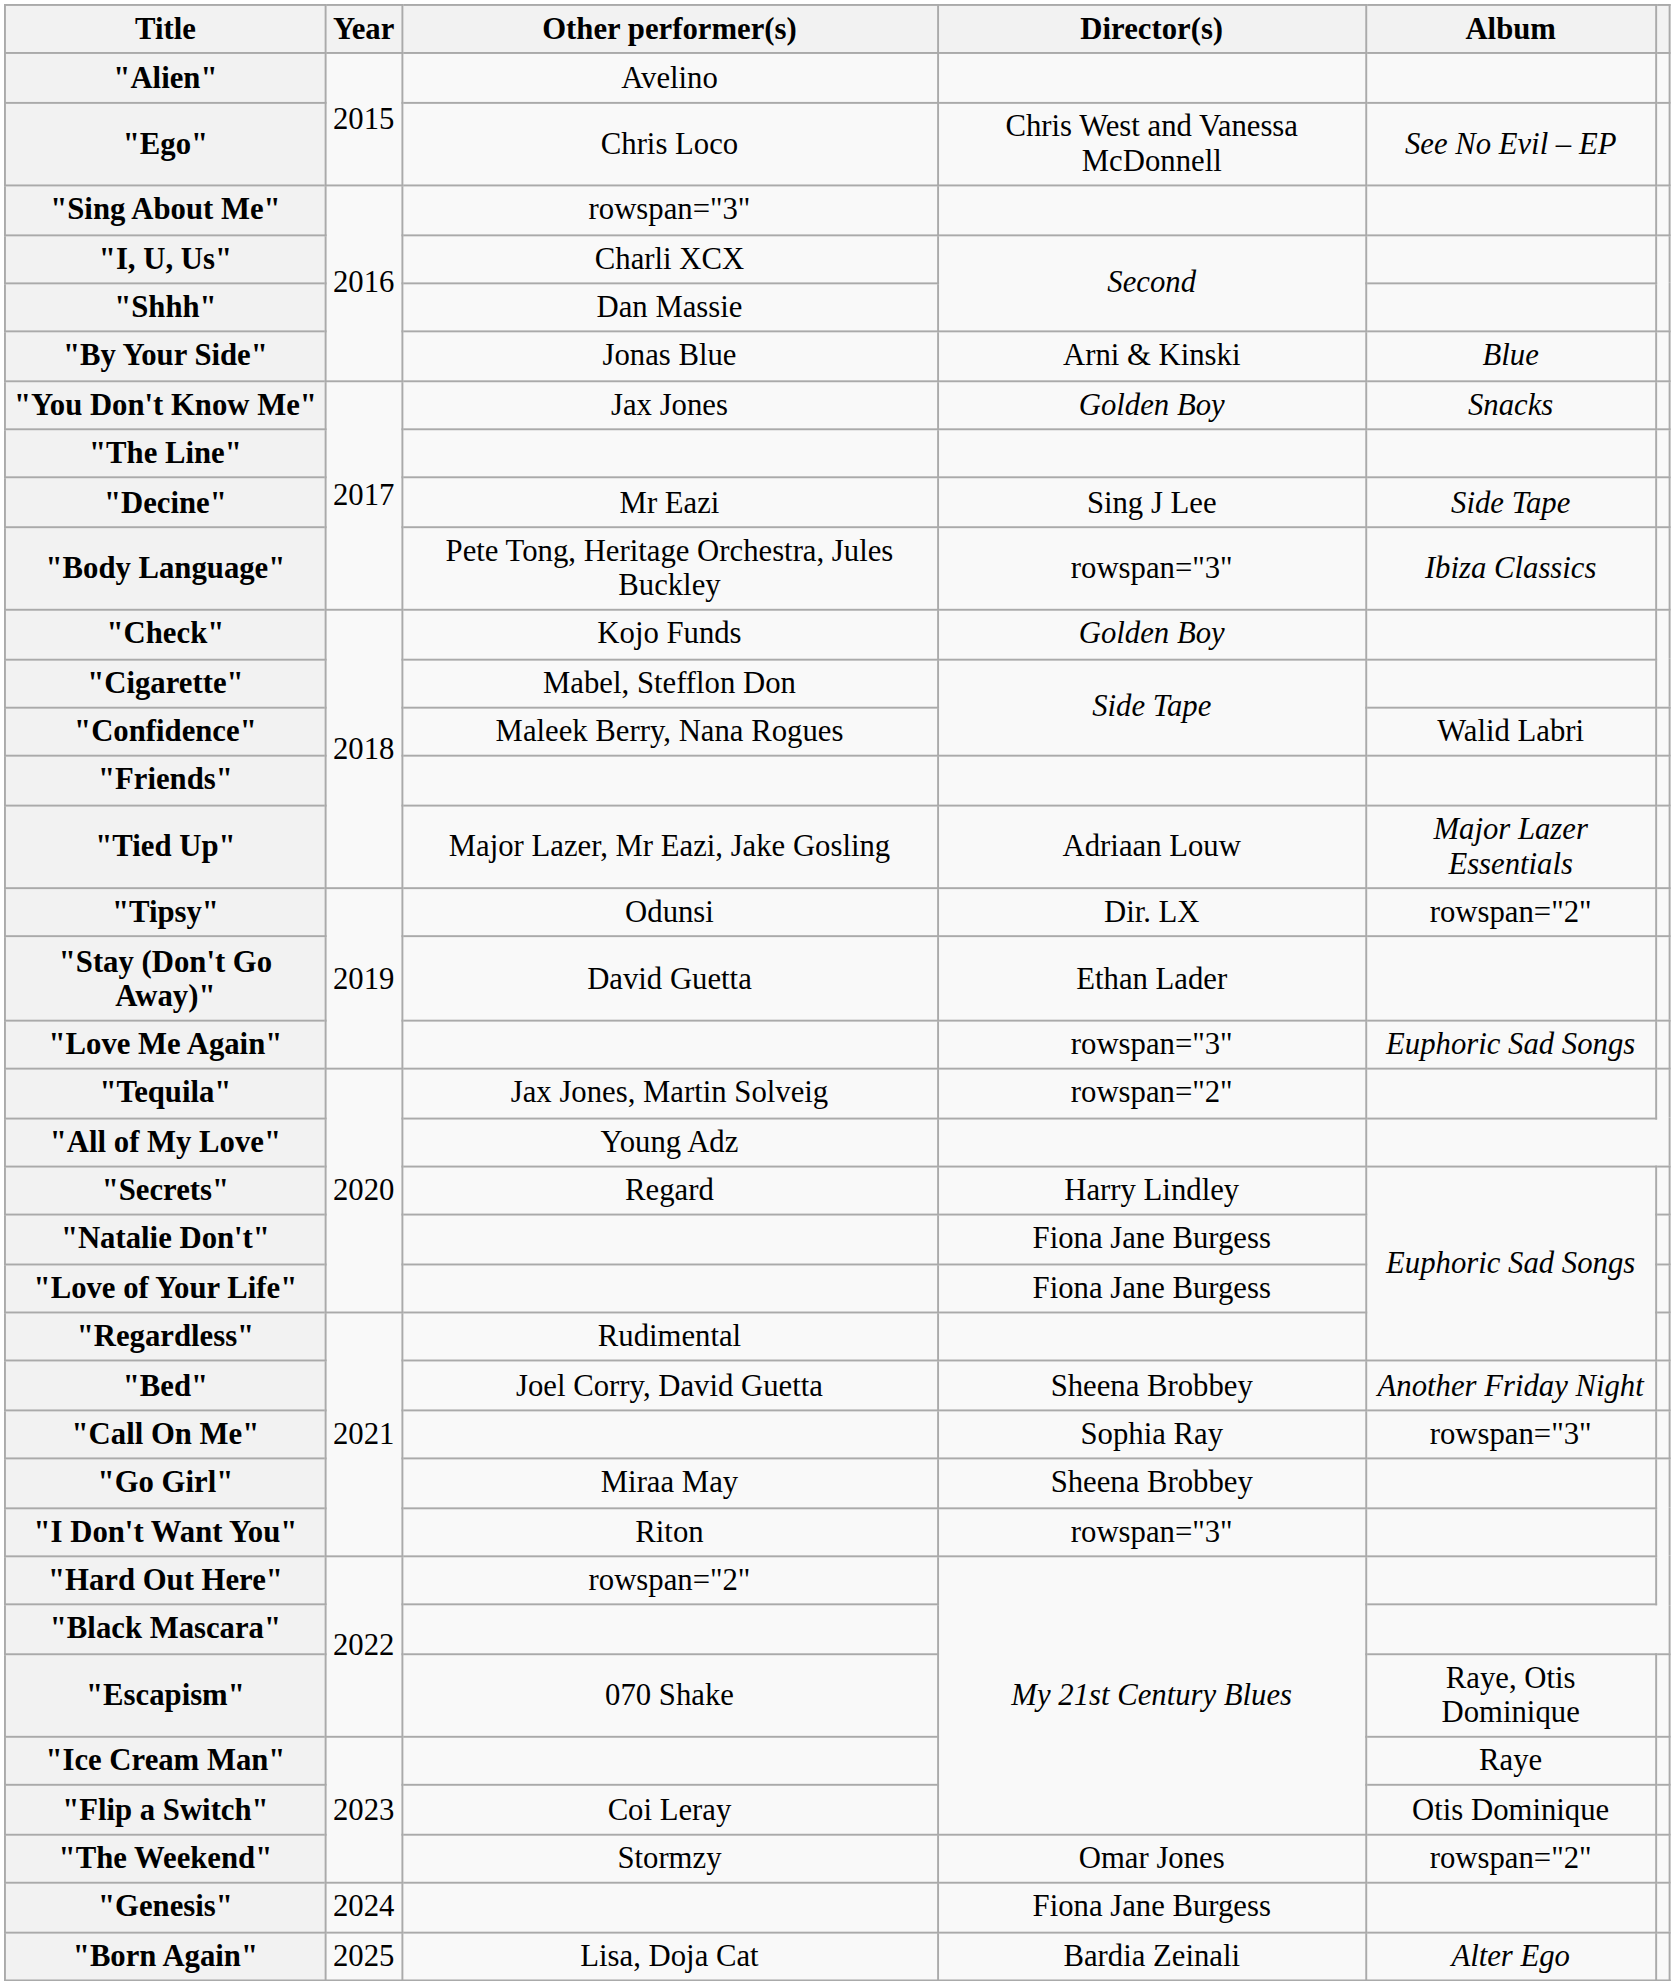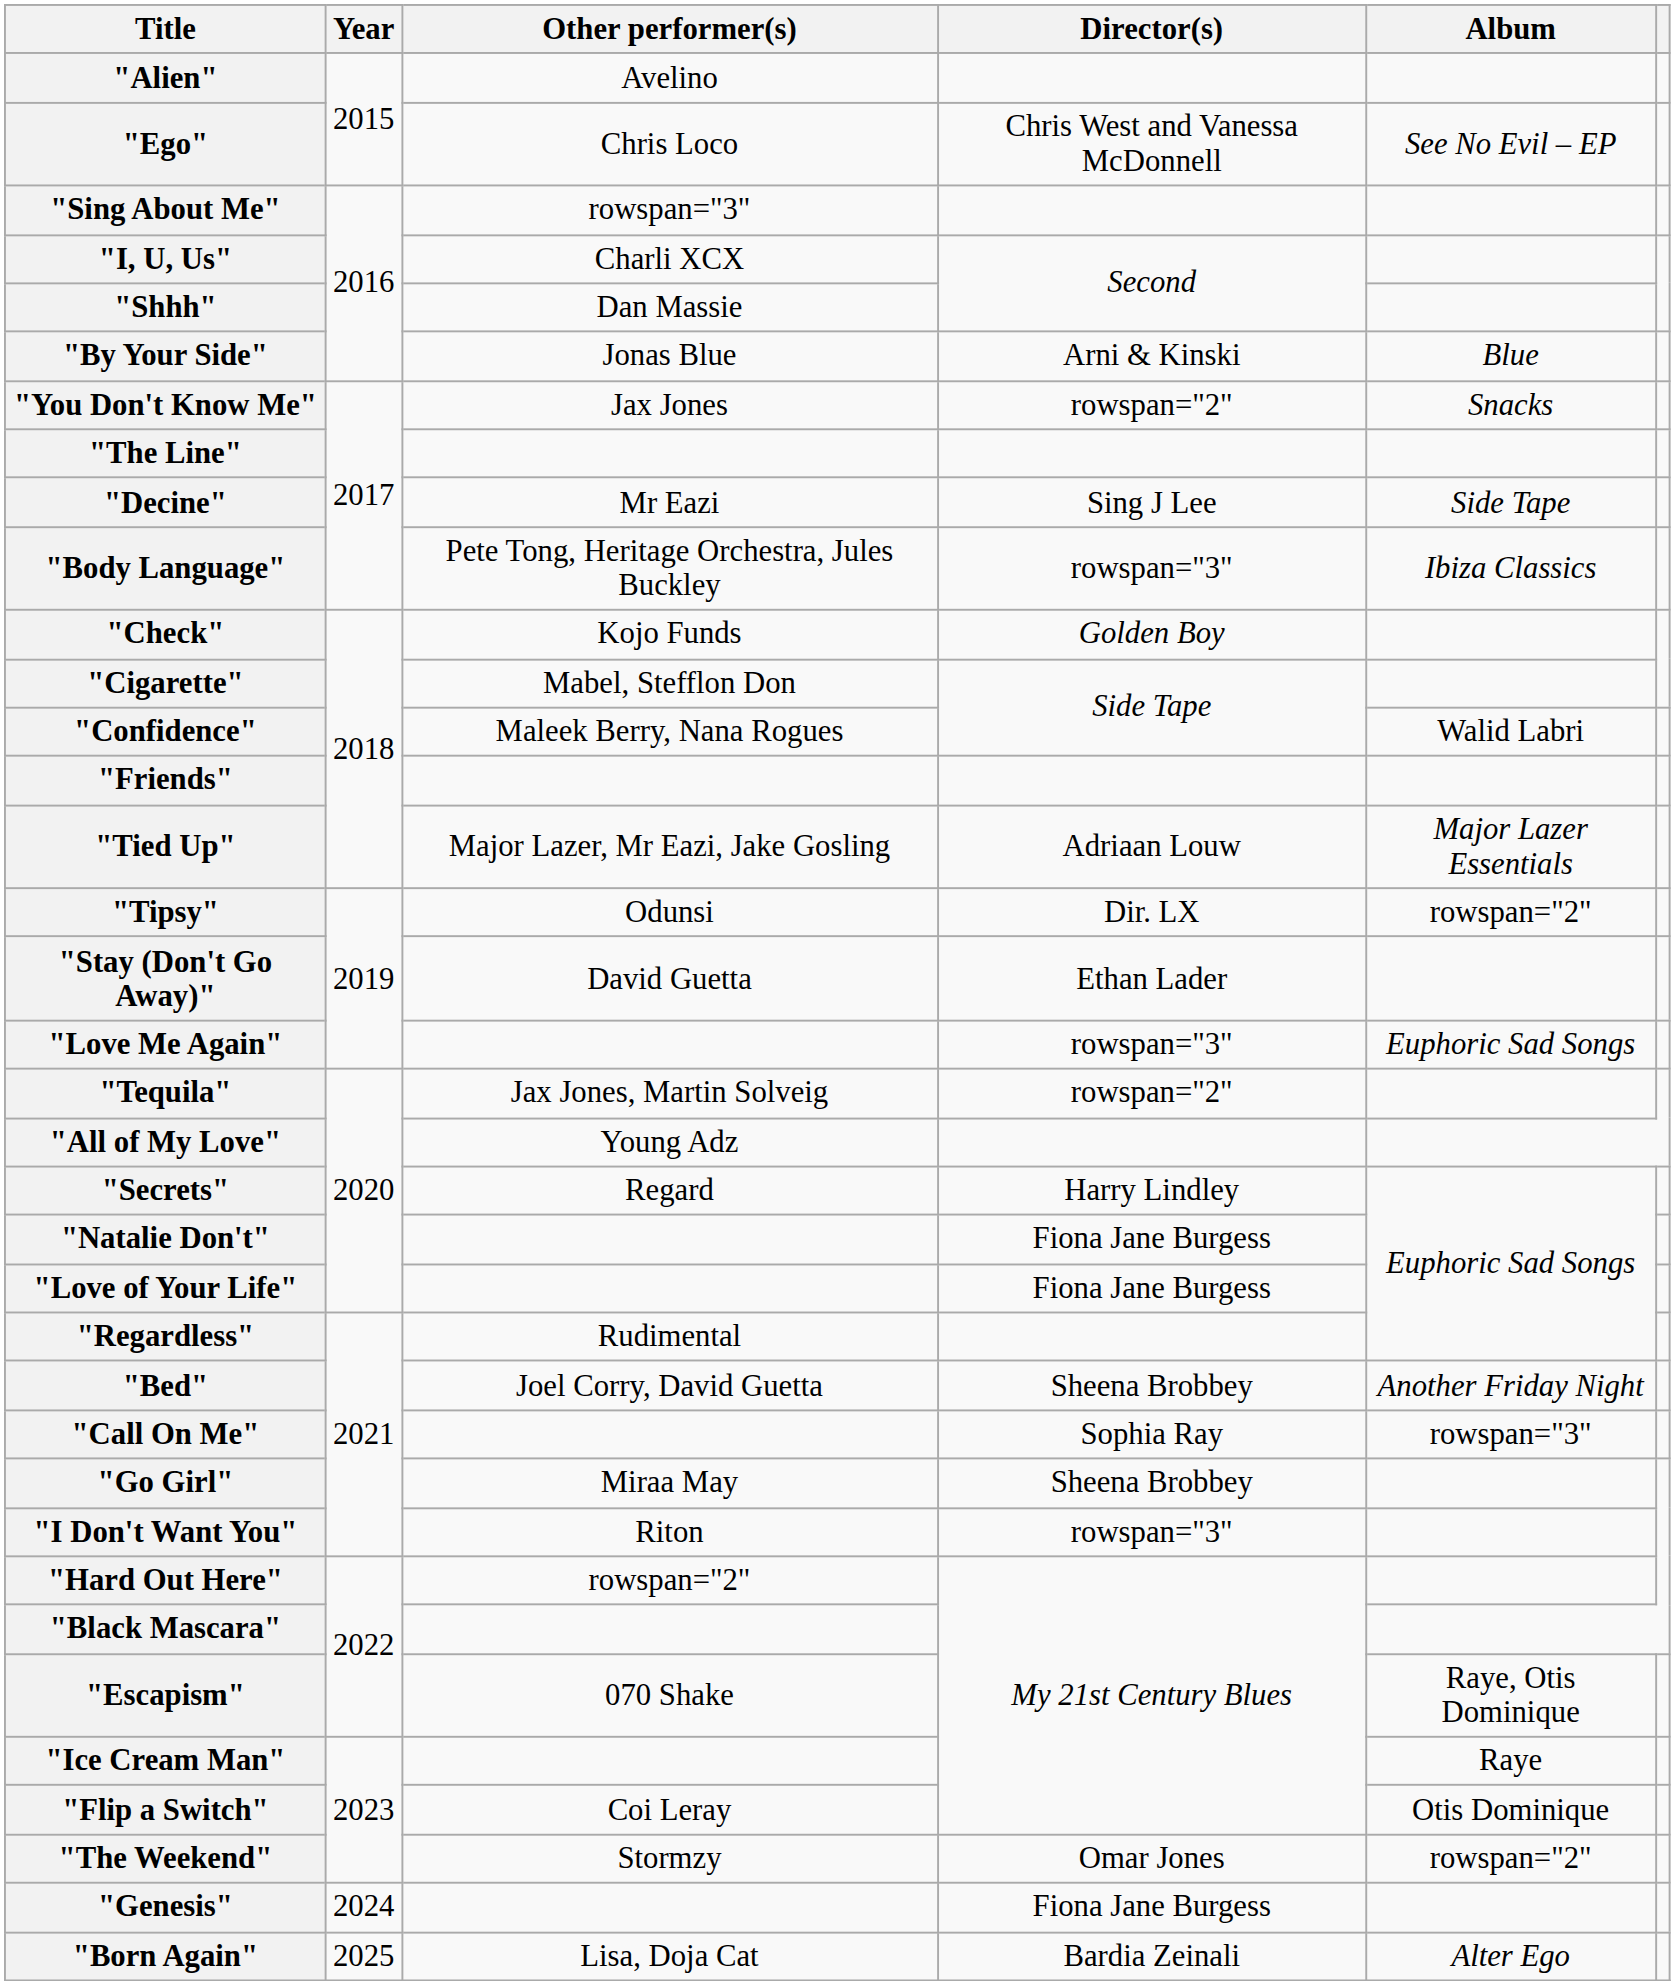(1152, 404) Golden Boy -> (1152, 404) rowspan="2"
